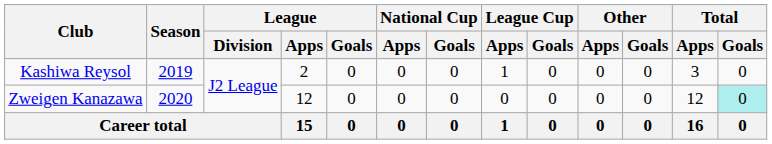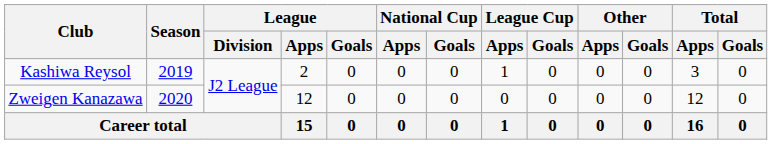(742, 98) paleturquoise background -> (742, 98) no background
